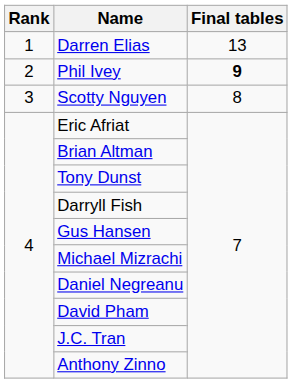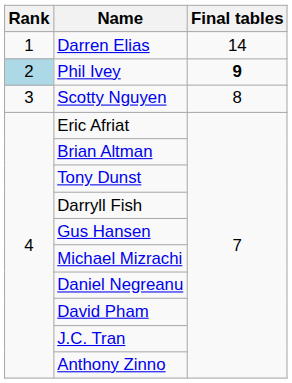(237, 45) 13 -> (237, 45) 14
(29, 71) no background -> (29, 71) lightblue background
